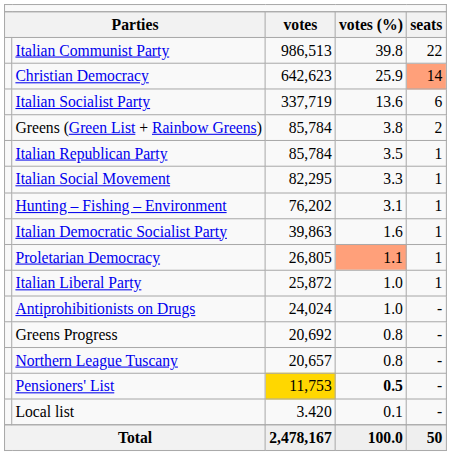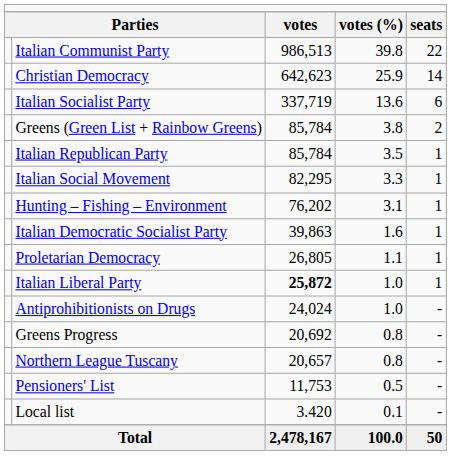(434, 76) lightsalmon background -> (434, 76) no background
(393, 257) lightsalmon background -> (393, 257) no background
(310, 283) normal -> (310, 283) bold
(311, 386) gold background -> (311, 386) no background
(393, 386) bold -> (393, 386) normal
